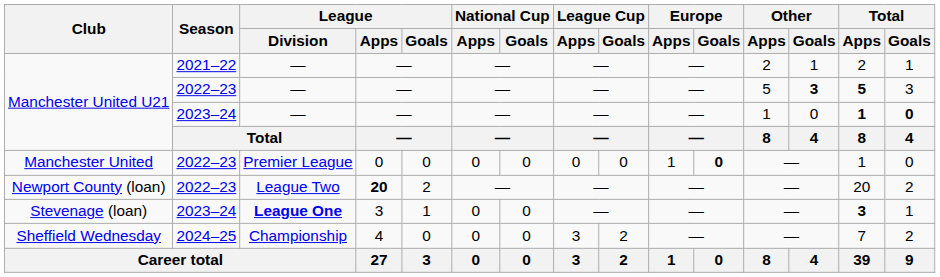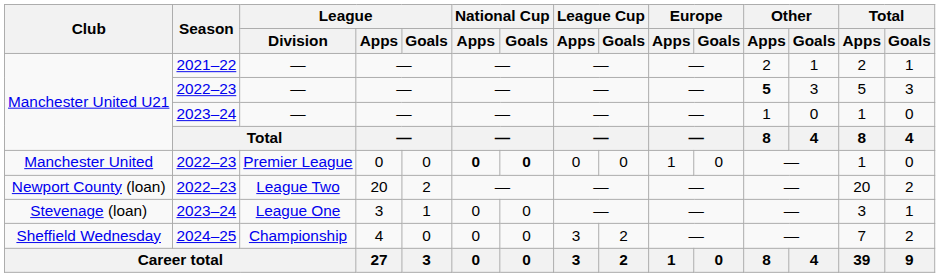(766, 89) normal -> (766, 89) bold
(814, 89) bold -> (814, 89) normal
(862, 89) bold -> (862, 89) normal
(862, 114) bold -> (862, 114) normal
(909, 114) bold -> (909, 114) normal
(476, 162) normal -> (476, 162) bold
(527, 162) normal -> (527, 162) bold
(719, 162) bold -> (719, 162) normal
(379, 187) bold -> (379, 187) normal
(298, 211) bold -> (298, 211) normal
(862, 211) bold -> (862, 211) normal
